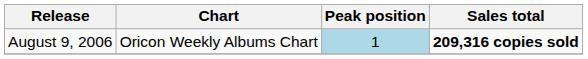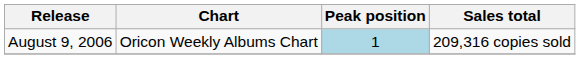(506, 41) bold -> (502, 41) normal
